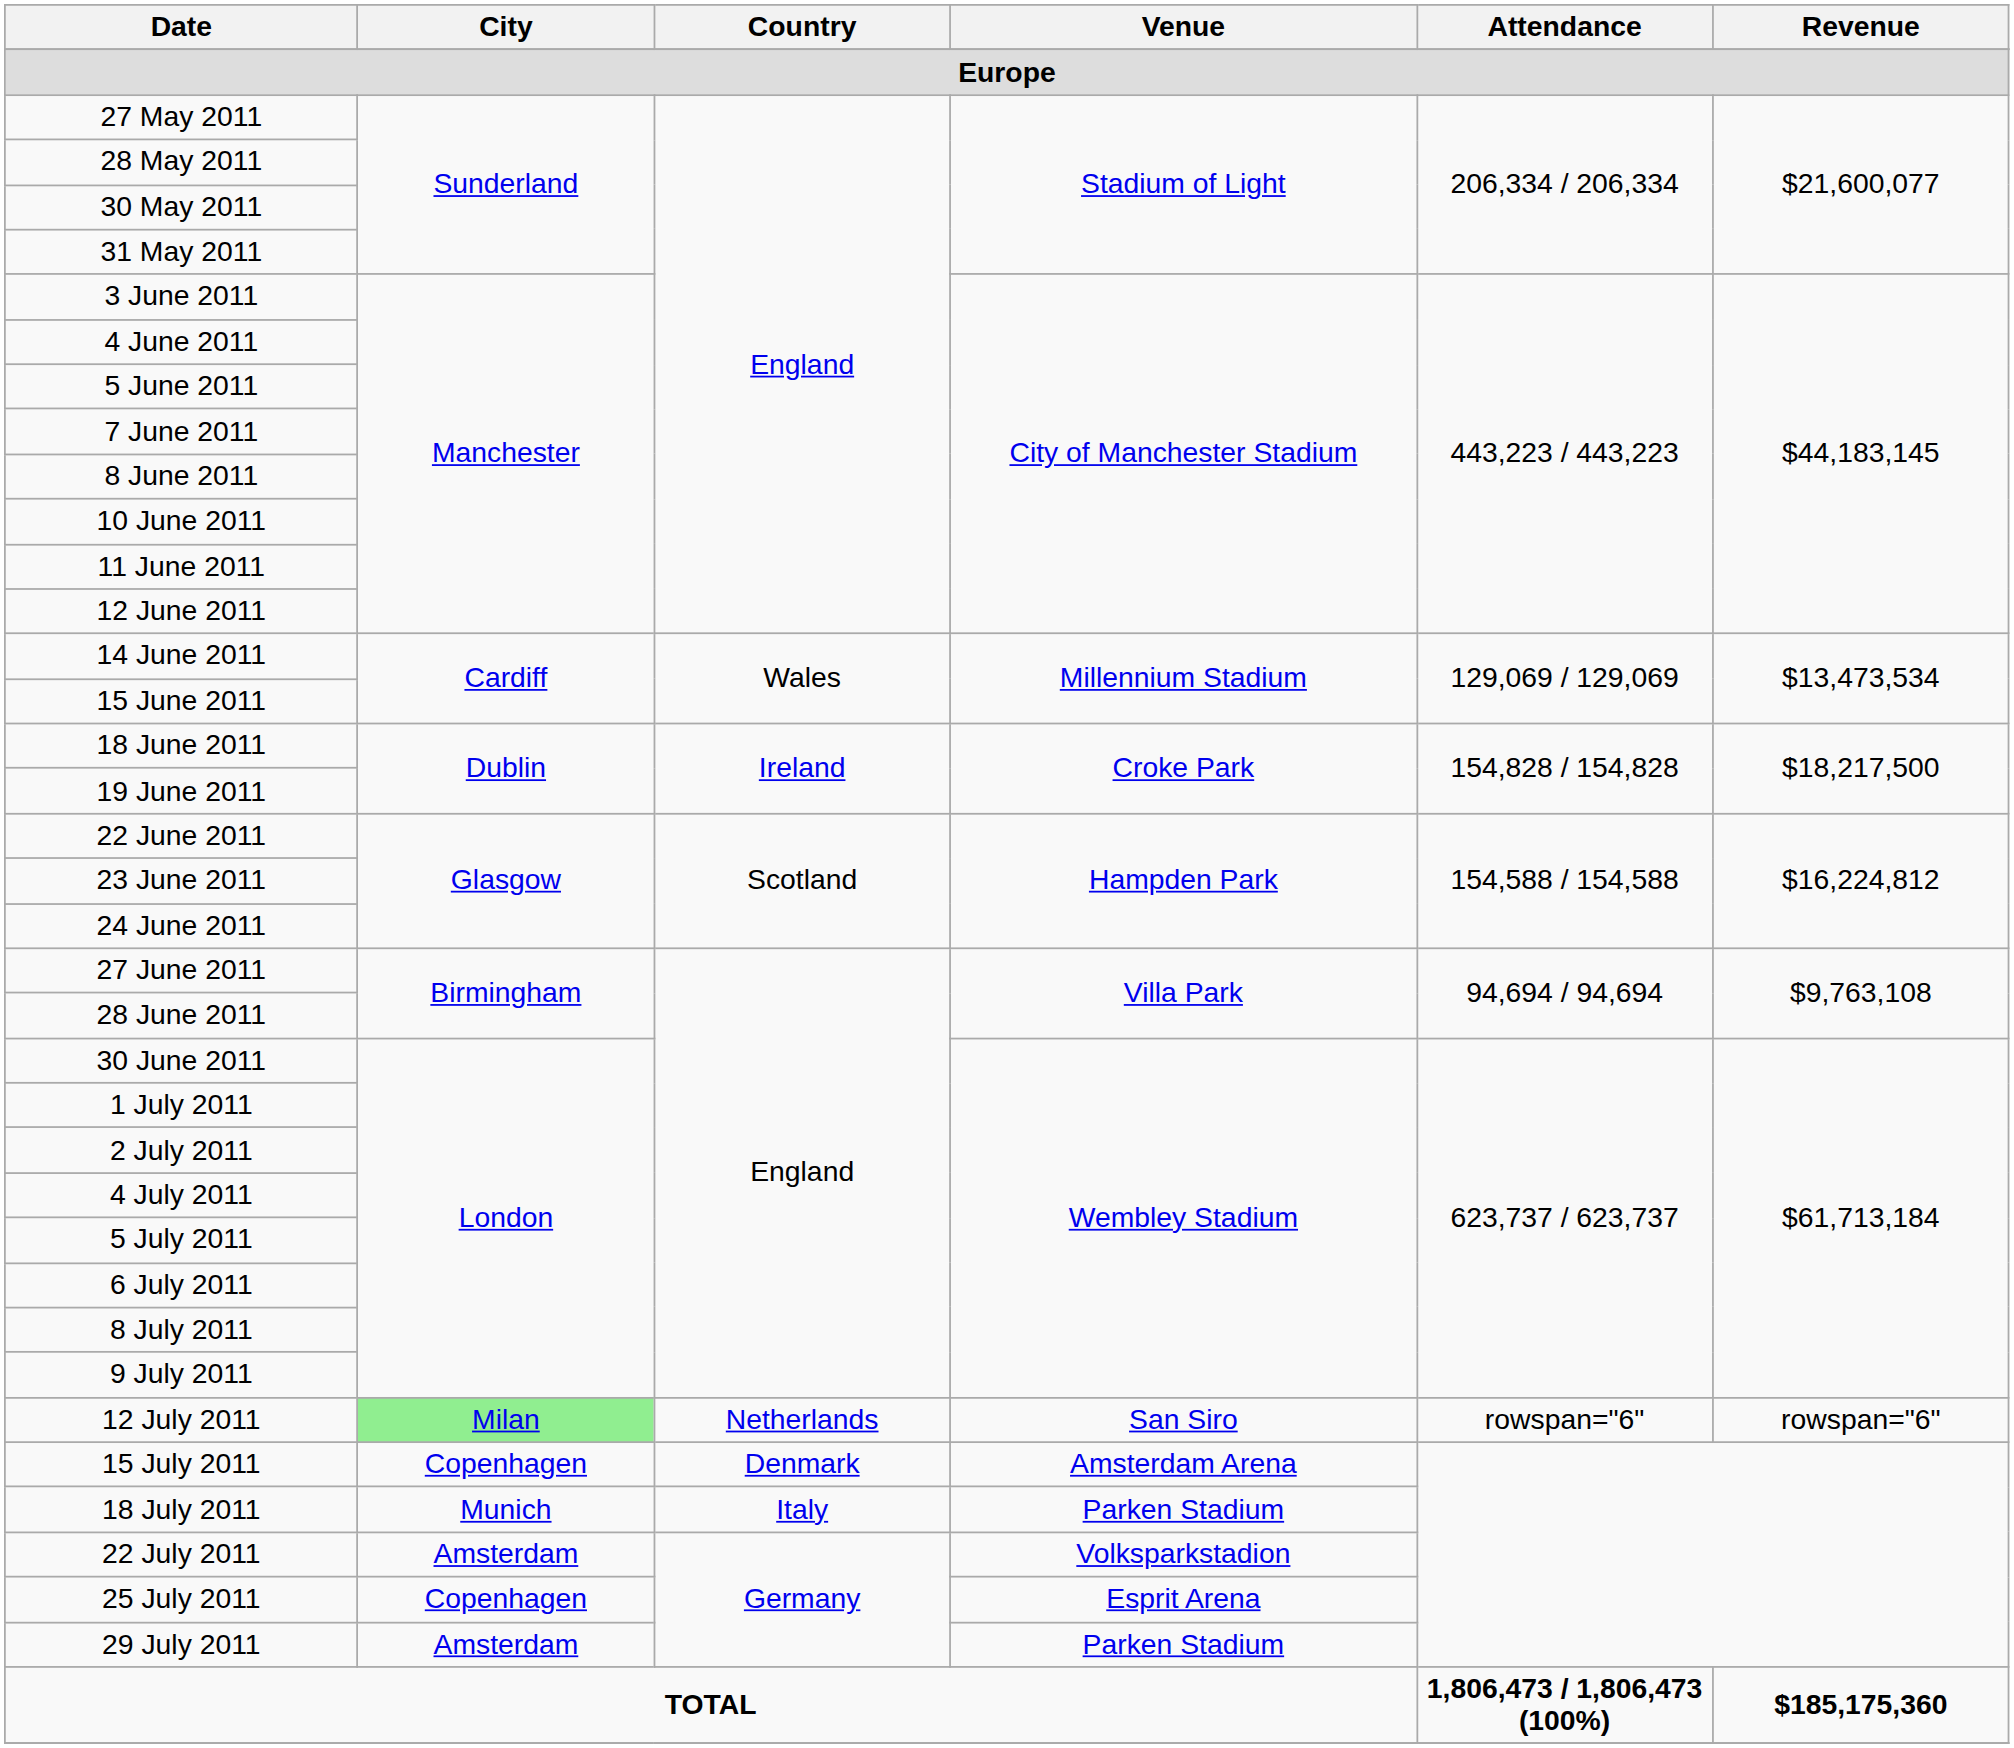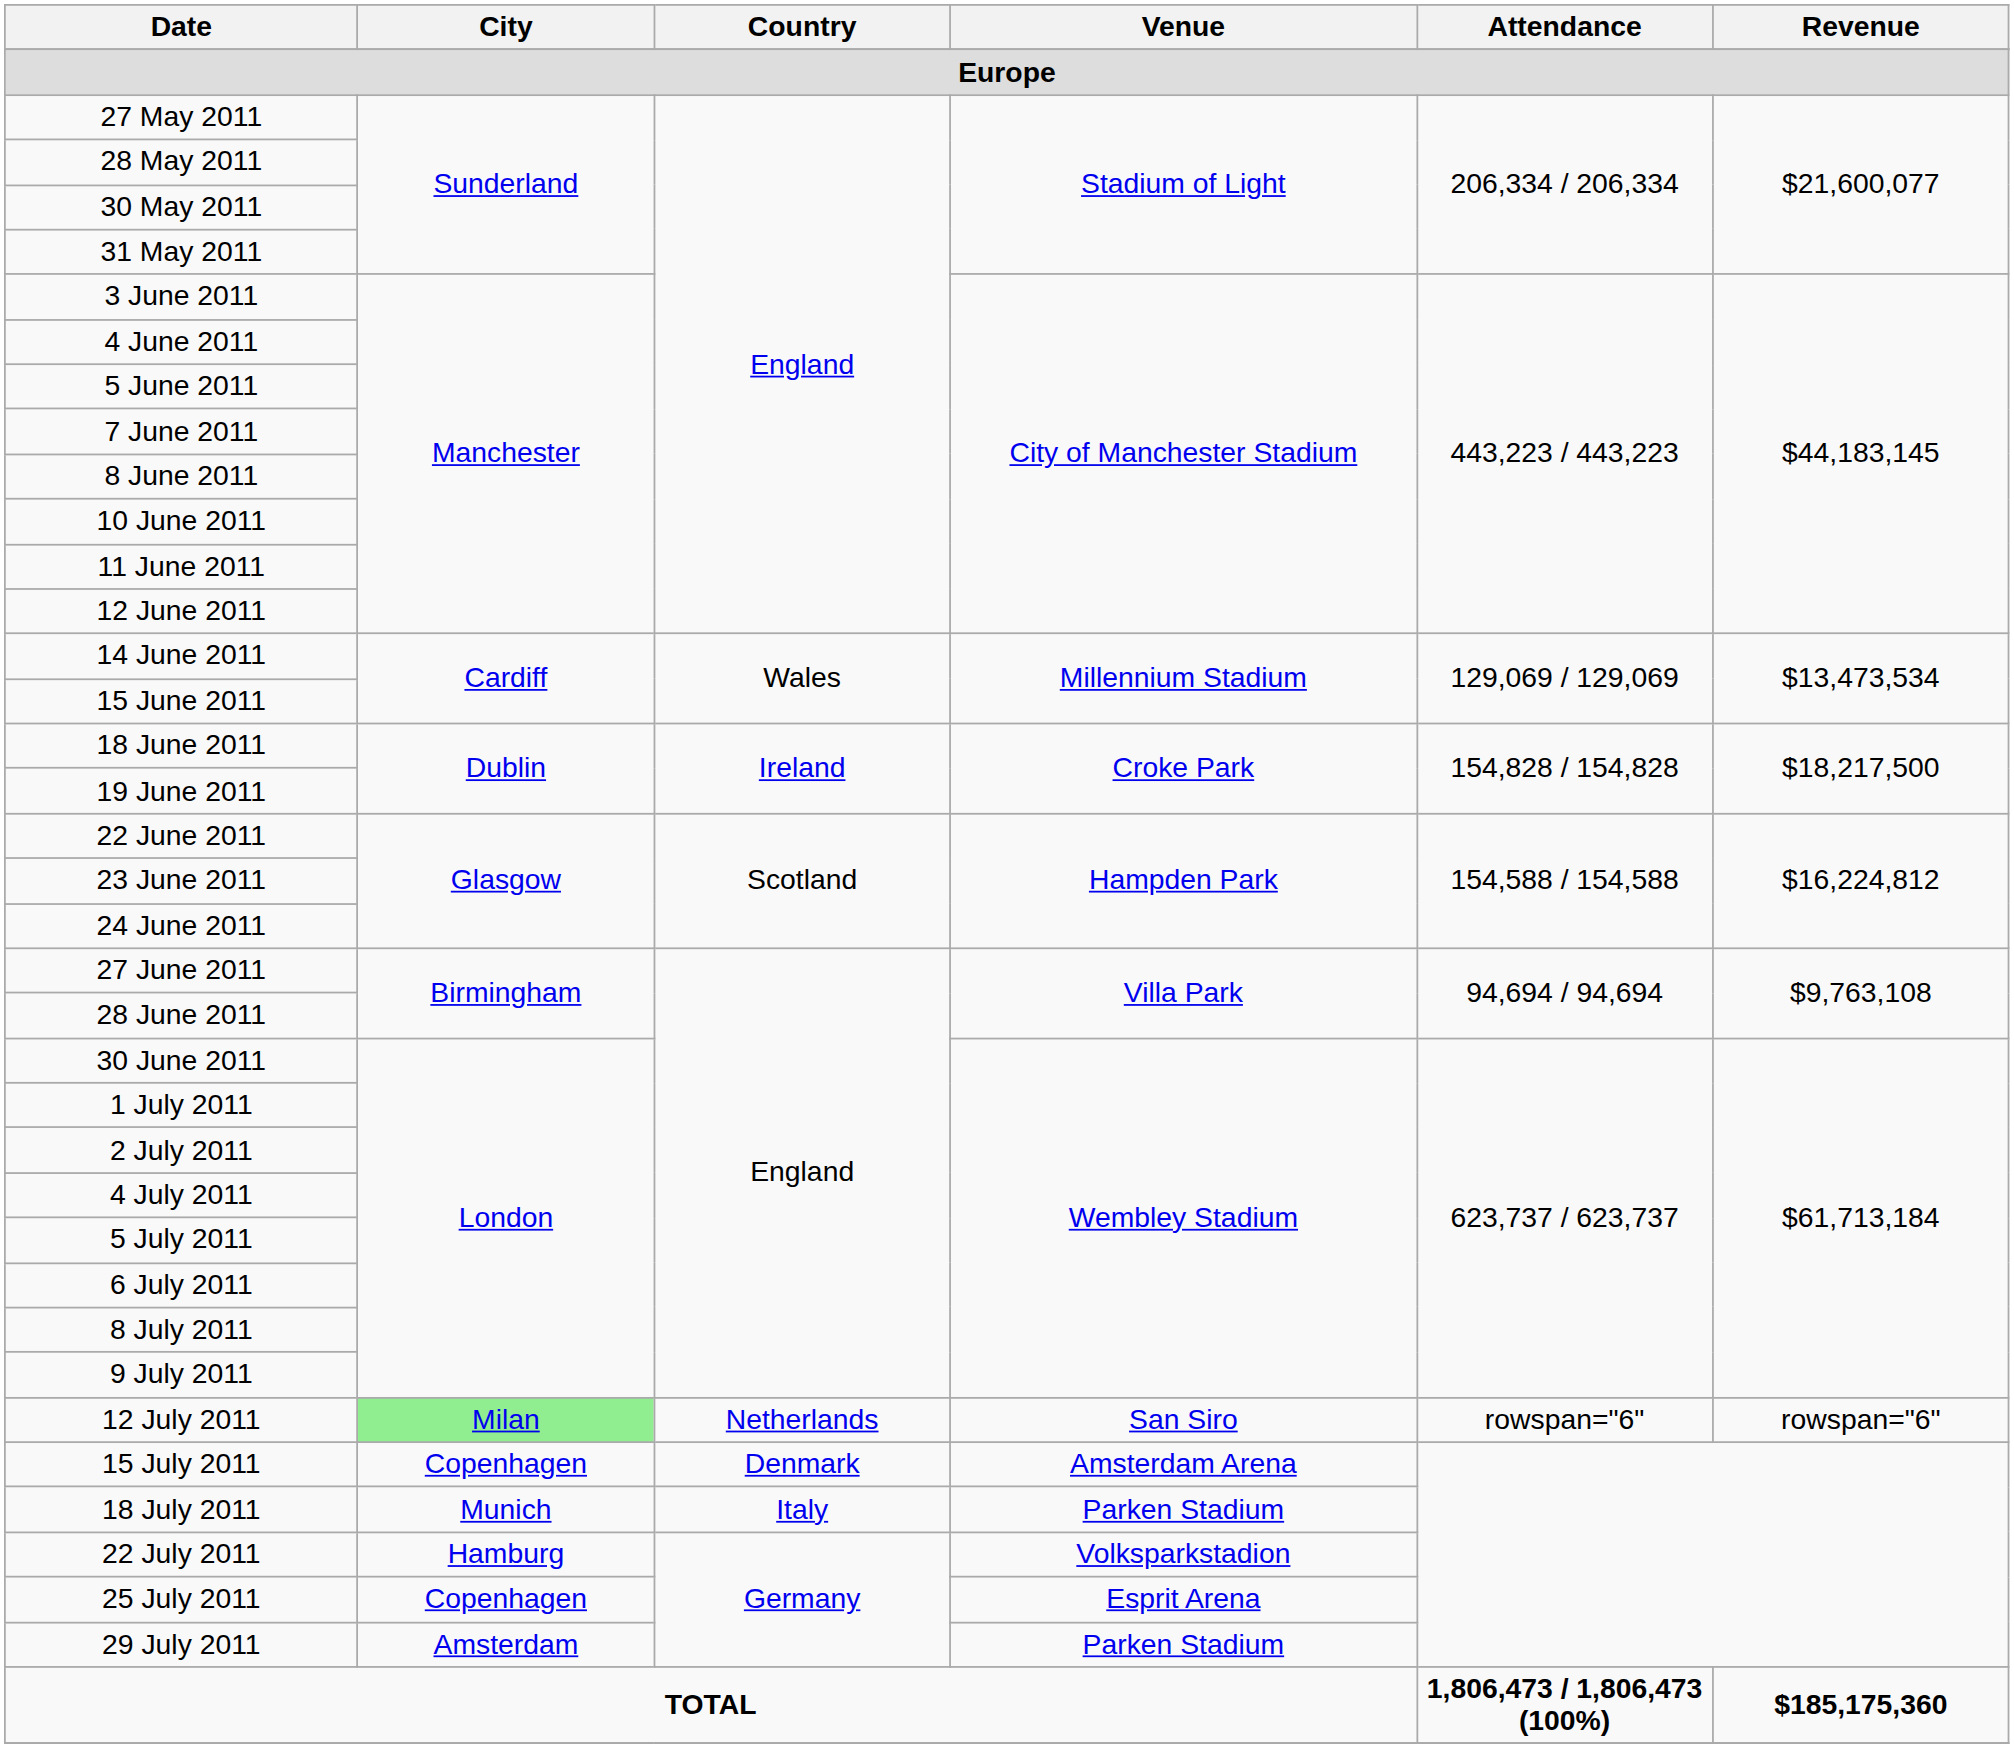(506, 1554) Amsterdam -> (506, 1554) Hamburg
